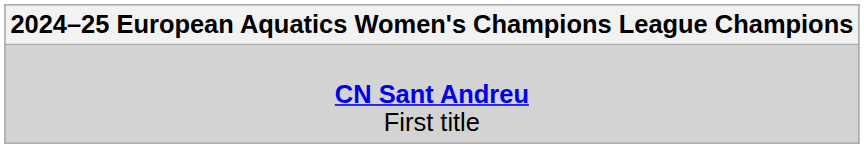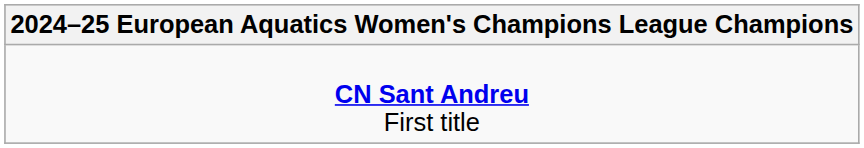(432, 107) lightgrey background -> (432, 107) no background
